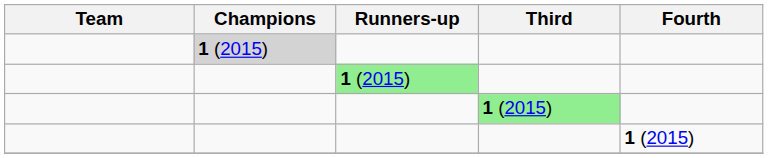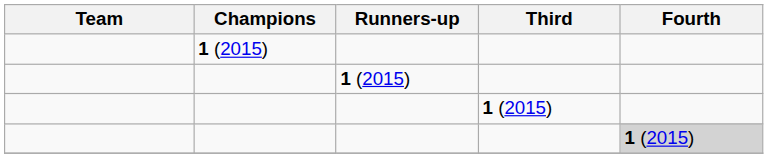(233, 49) lightgrey background -> (233, 49) no background
(375, 78) lightgreen background -> (375, 78) no background
(517, 108) lightgreen background -> (517, 108) no background
(659, 138) no background -> (659, 138) lightgrey background
